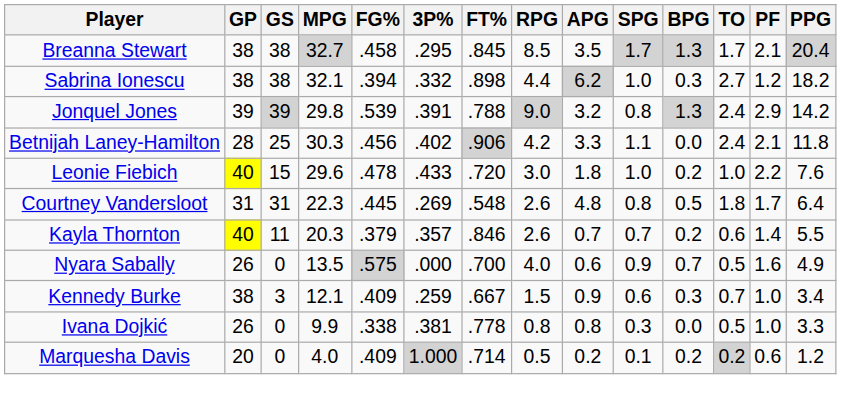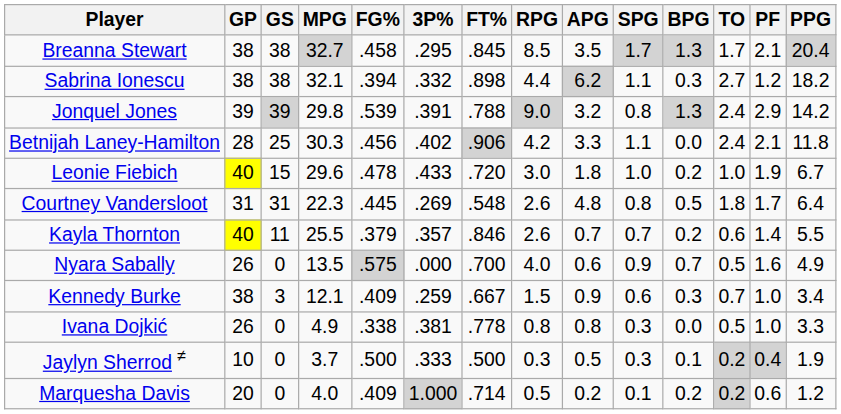(638, 81) 1.0 -> (638, 81) 1.1
(768, 173) 2.2 -> (768, 173) 1.9
(811, 173) 7.6 -> (811, 173) 6.7
(325, 234) 20.3 -> (325, 234) 25.5
(325, 326) 9.9 -> (325, 326) 4.9
+ row: (115, 360)
